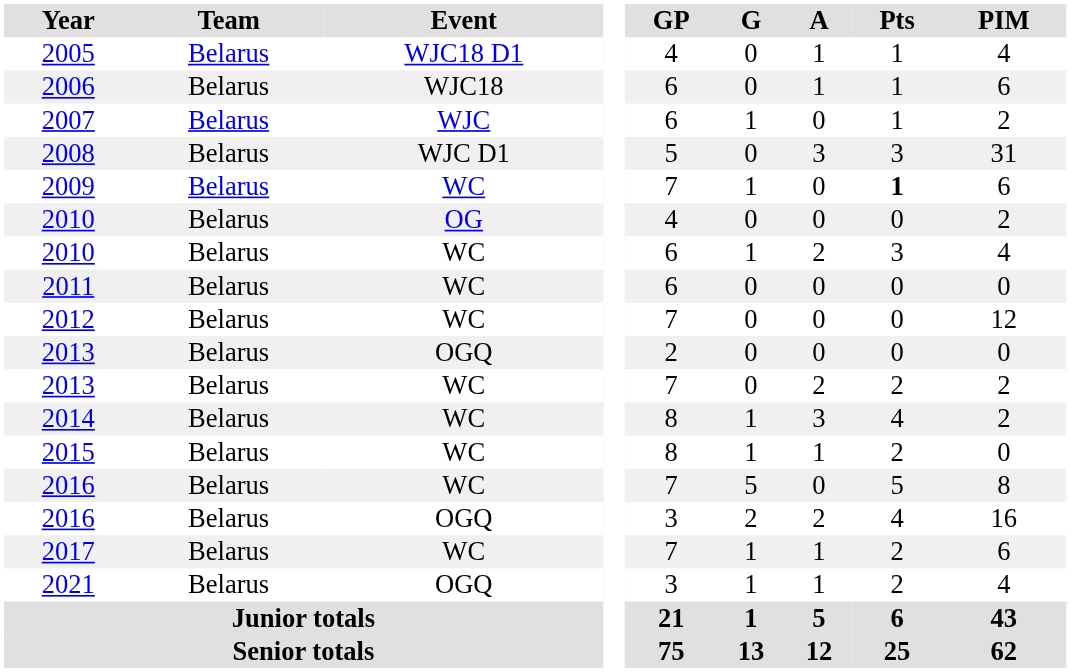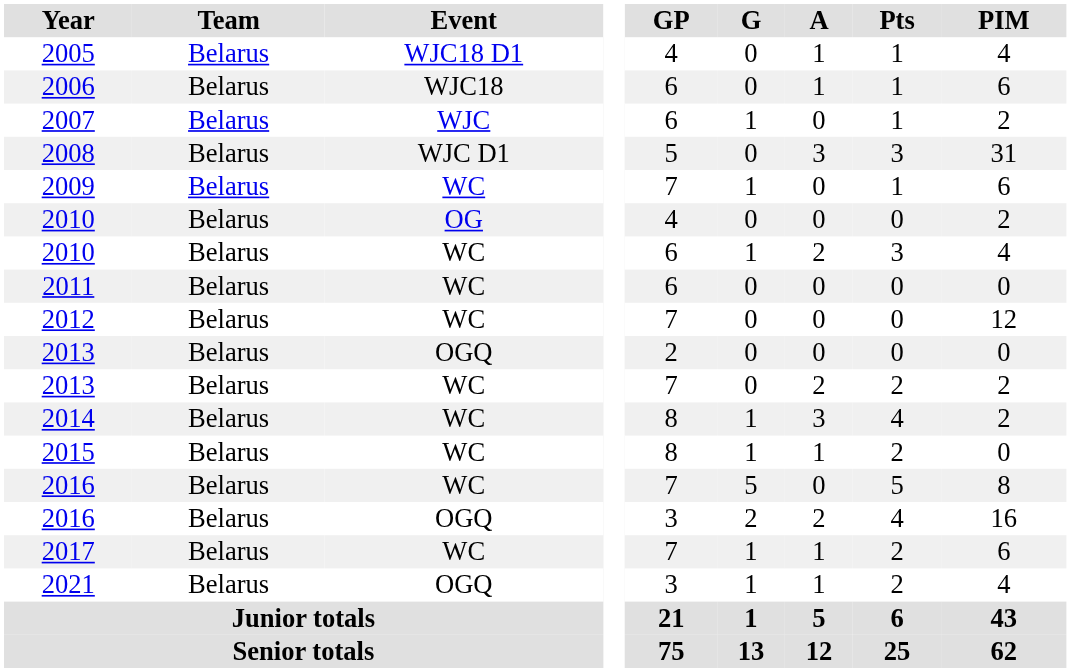(897, 186) bold -> (897, 186) normal
